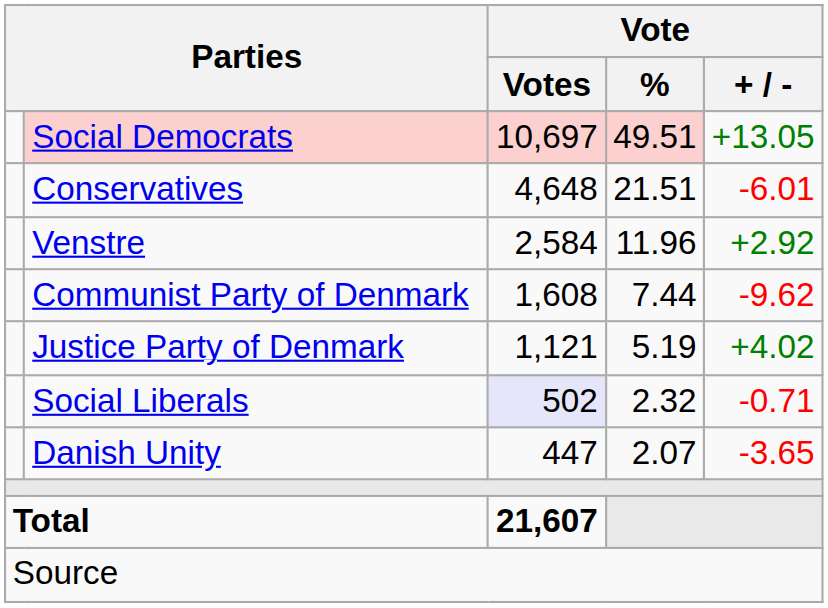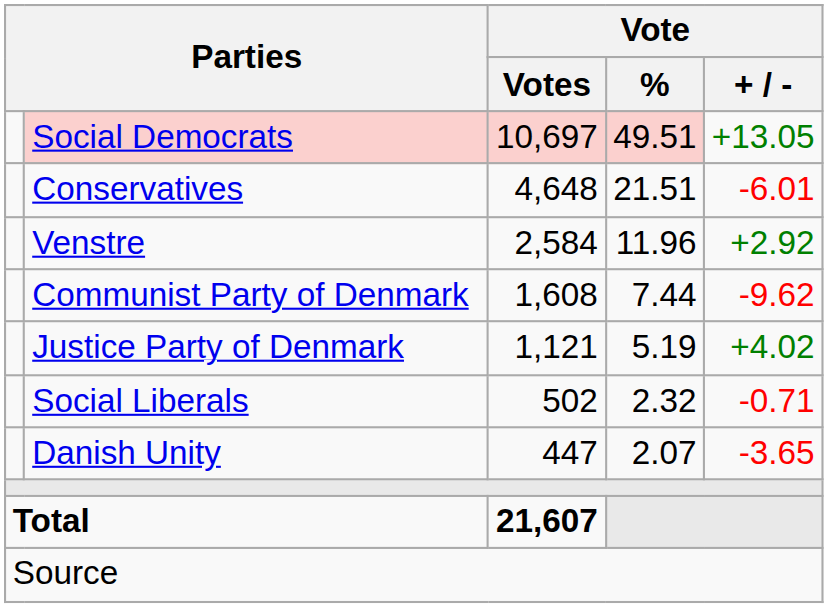(570, 400) lavender background -> (570, 400) no background
